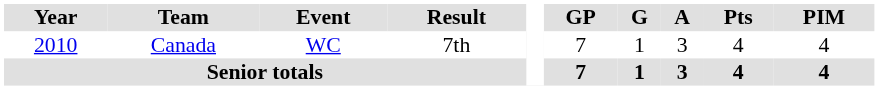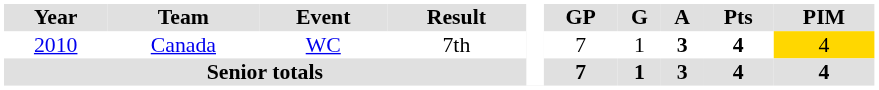(682, 44) normal -> (682, 44) bold
(738, 44) normal -> (738, 44) bold
(824, 44) no background -> (824, 44) gold background
